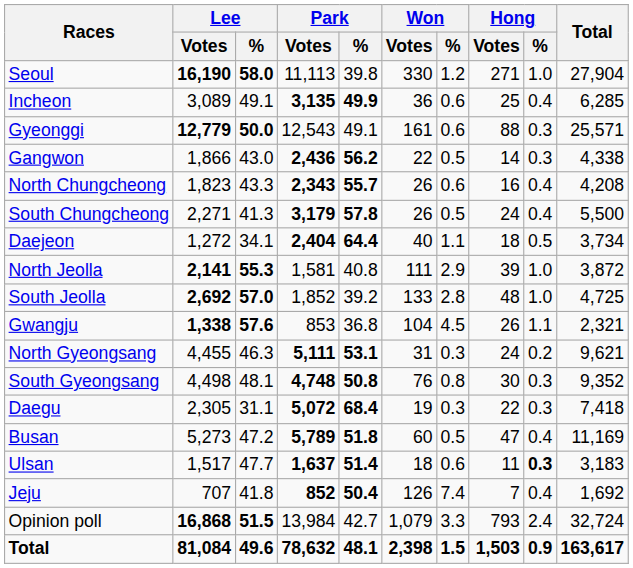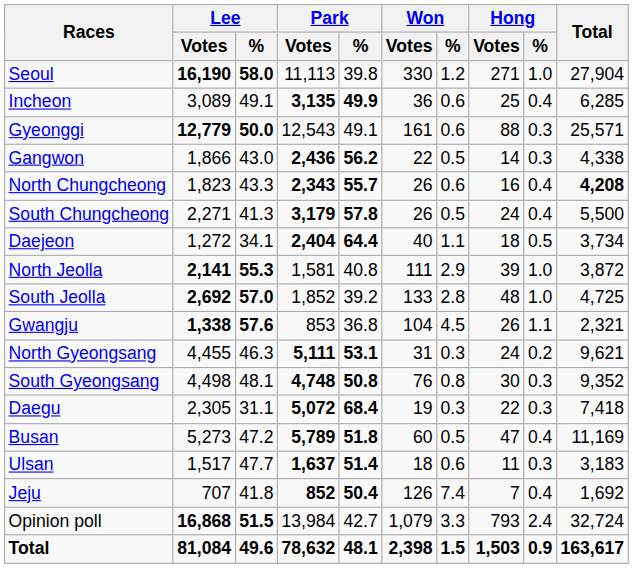(602, 185) normal -> (602, 185) bold
(540, 465) bold -> (540, 465) normal
